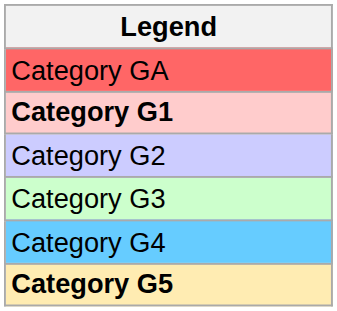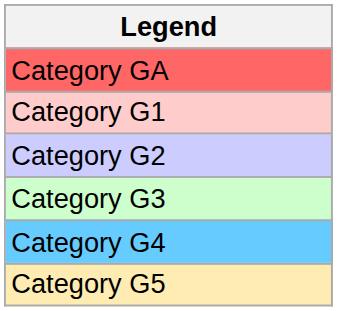(92, 113) bold -> (88, 113) normal
(92, 285) bold -> (88, 285) normal
